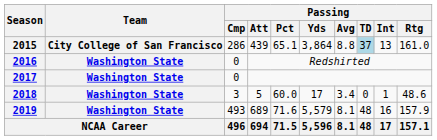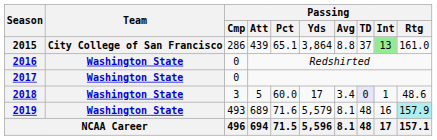(366, 45) lightblue background -> (366, 45) no background
(385, 45) no background -> (385, 45) lightgreen background
(366, 94) no background -> (366, 94) lavender background
(414, 110) no background -> (414, 110) paleturquoise background
